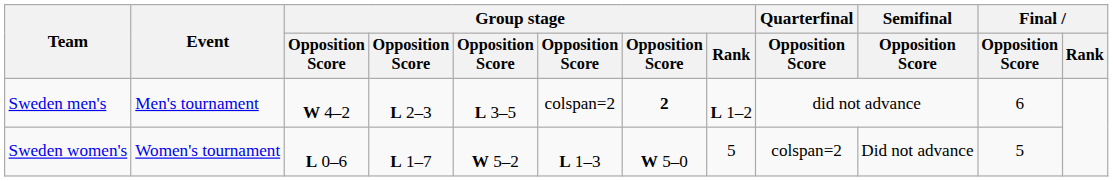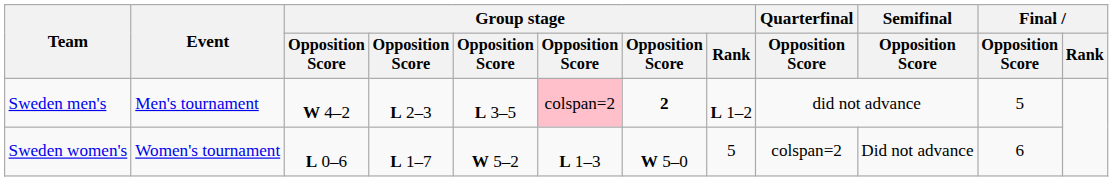(580, 103) no background -> (580, 103) pink background
(1020, 103) 6 -> (1020, 103) 5
(1020, 151) 5 -> (1020, 151) 6
